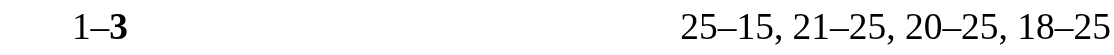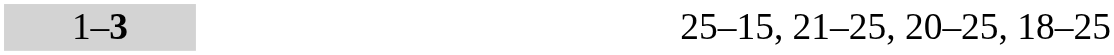(100, 26) no background -> (100, 26) lightgrey background
